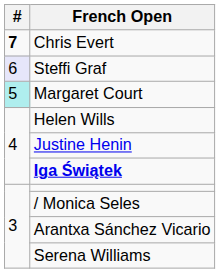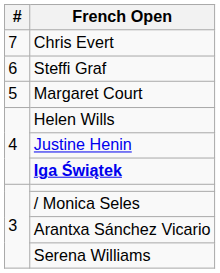(13, 42) bold -> (13, 42) normal
(13, 68) lavender background -> (13, 68) no background
(13, 94) paleturquoise background -> (13, 94) no background
